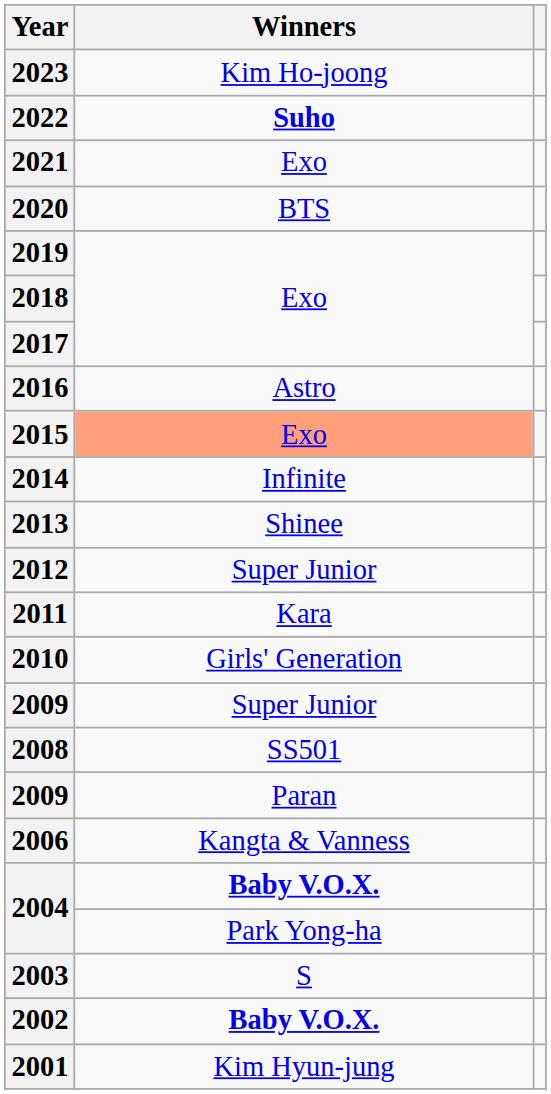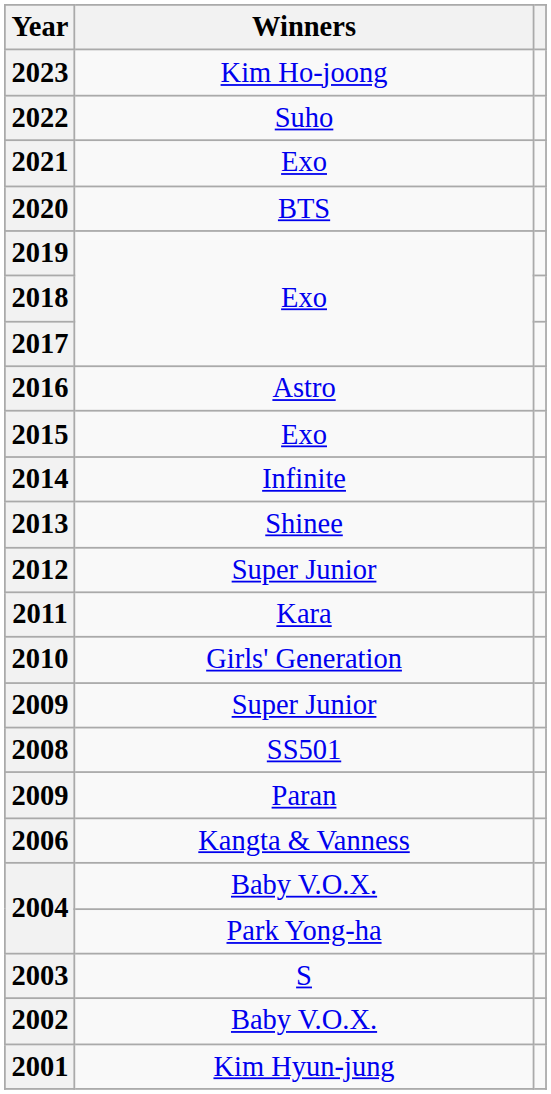(304, 117) bold -> (304, 117) normal
(304, 433) lightsalmon background -> (304, 433) no background
(304, 885) bold -> (304, 885) normal
(304, 1020) bold -> (304, 1020) normal
